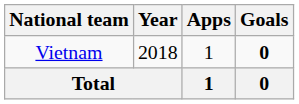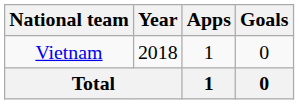(264, 51) bold -> (264, 51) normal
